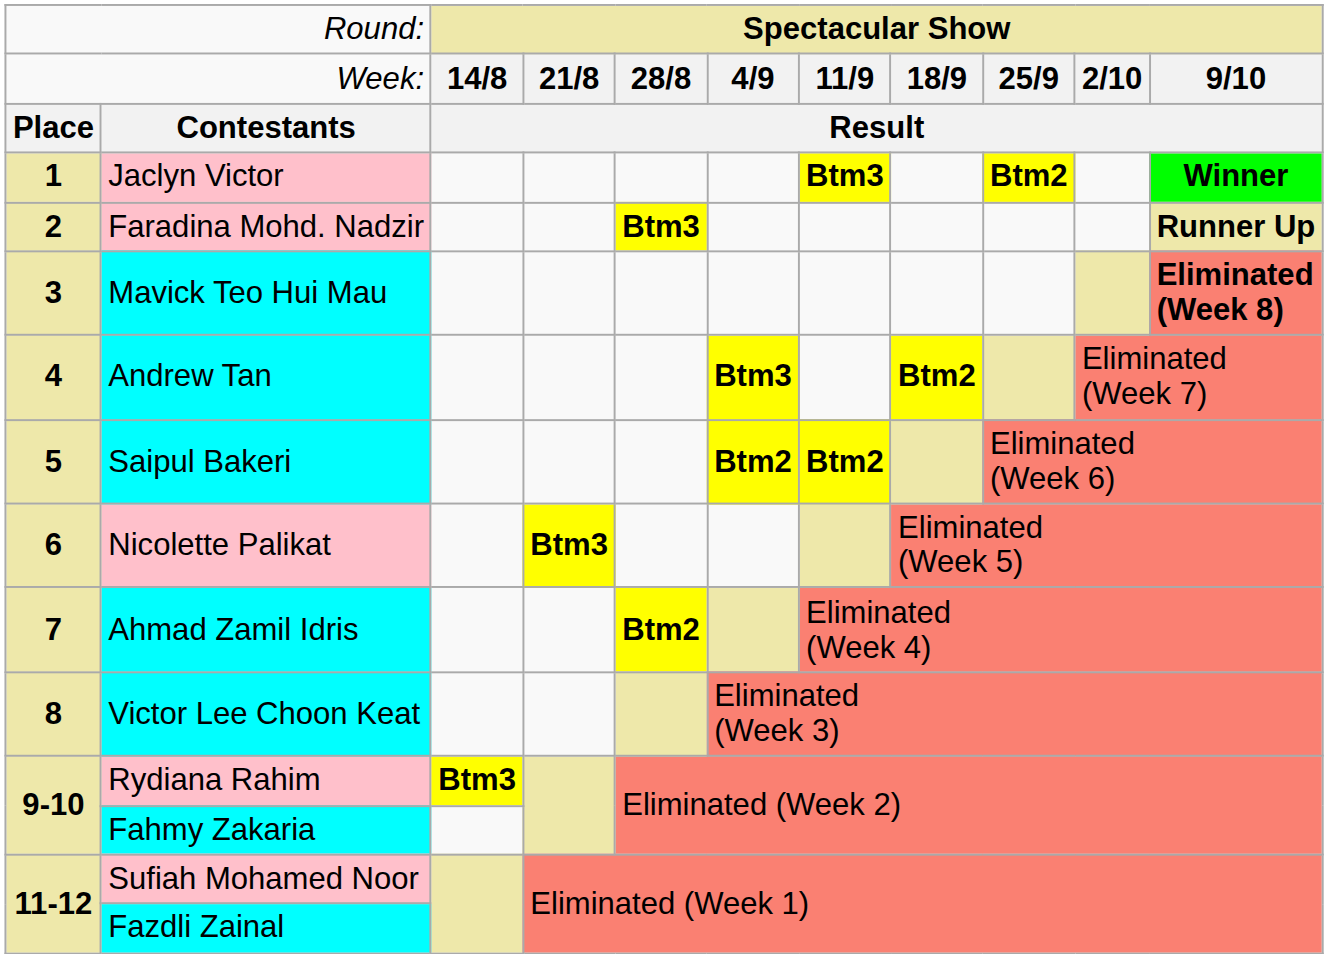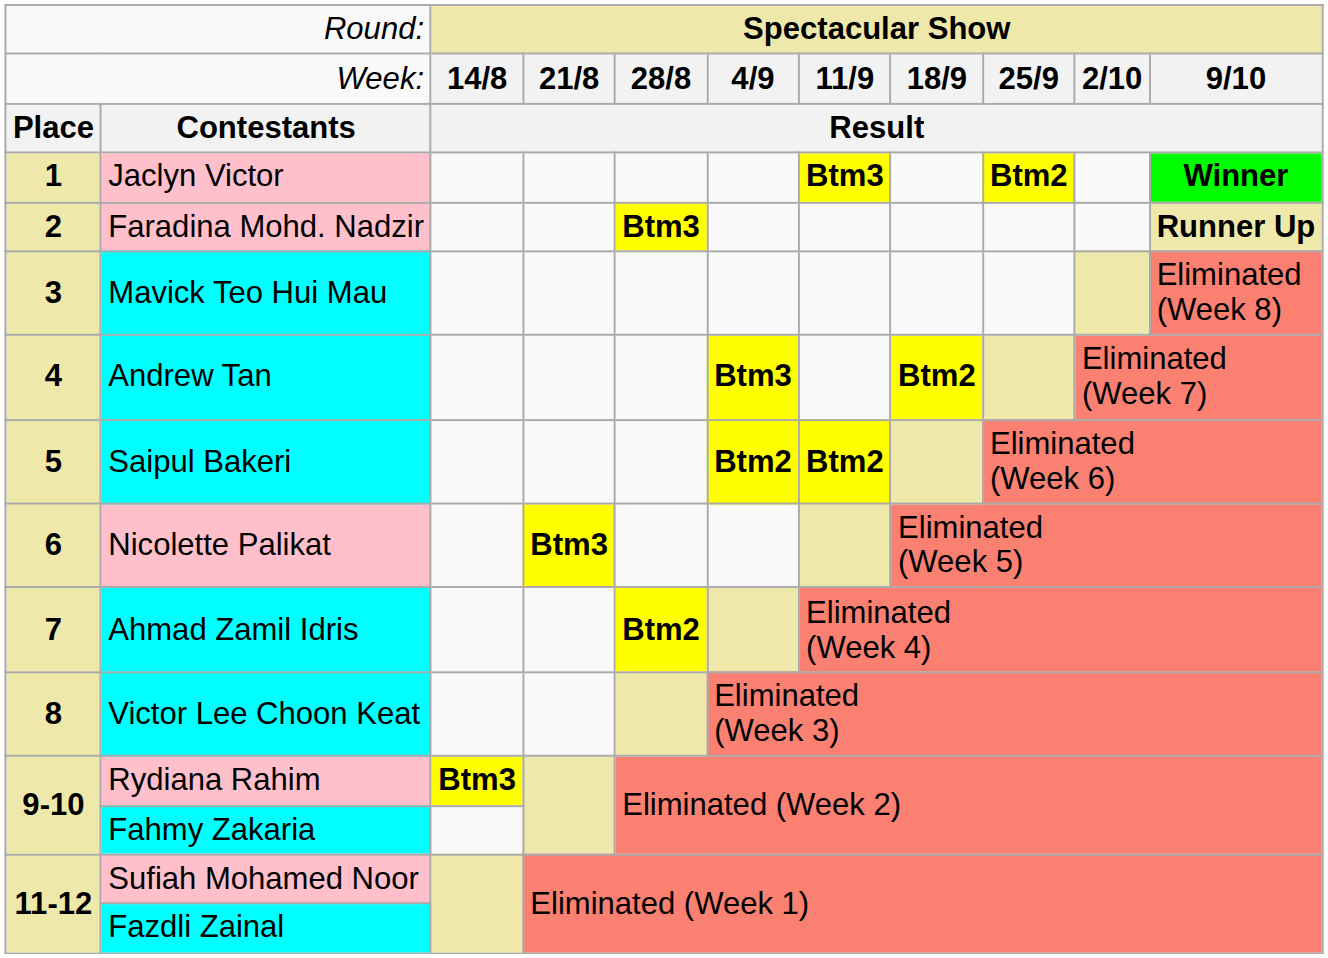(1235, 292) bold -> (1229, 292) normal
